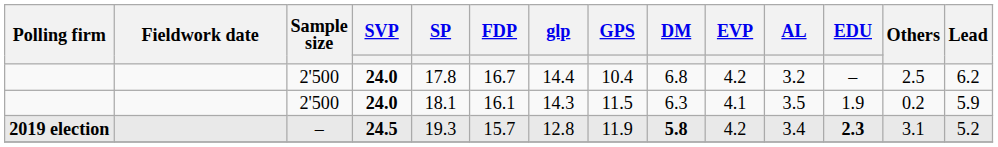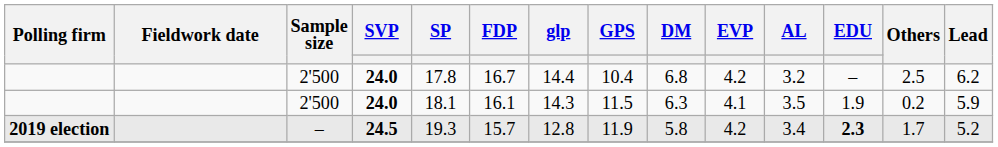(676, 129) bold -> (676, 129) normal
(913, 129) 3.1 -> (913, 129) 1.7
